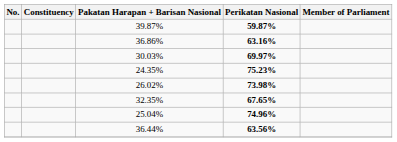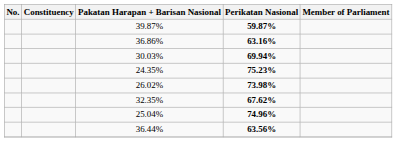(262, 56) 69.97% -> (262, 56) 69.94%
(262, 100) 67.65% -> (262, 100) 67.62%
